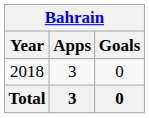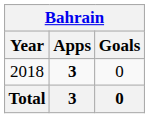(72, 71) normal -> (72, 71) bold
